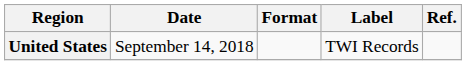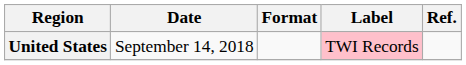(372, 45) no background -> (372, 45) pink background
